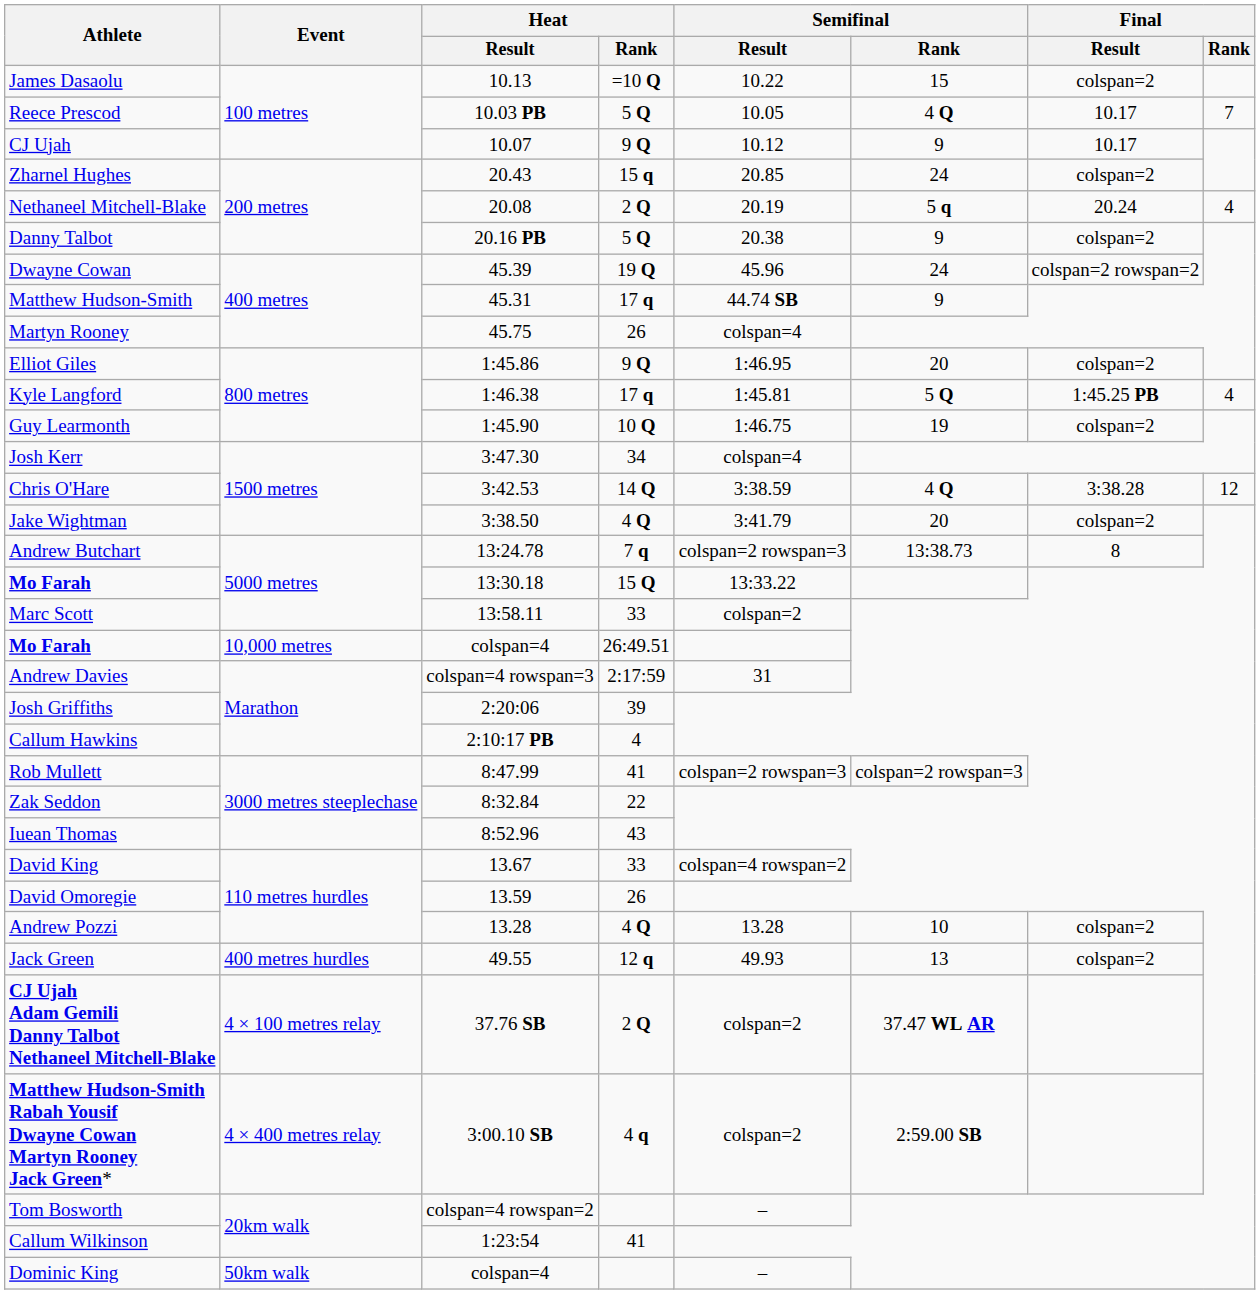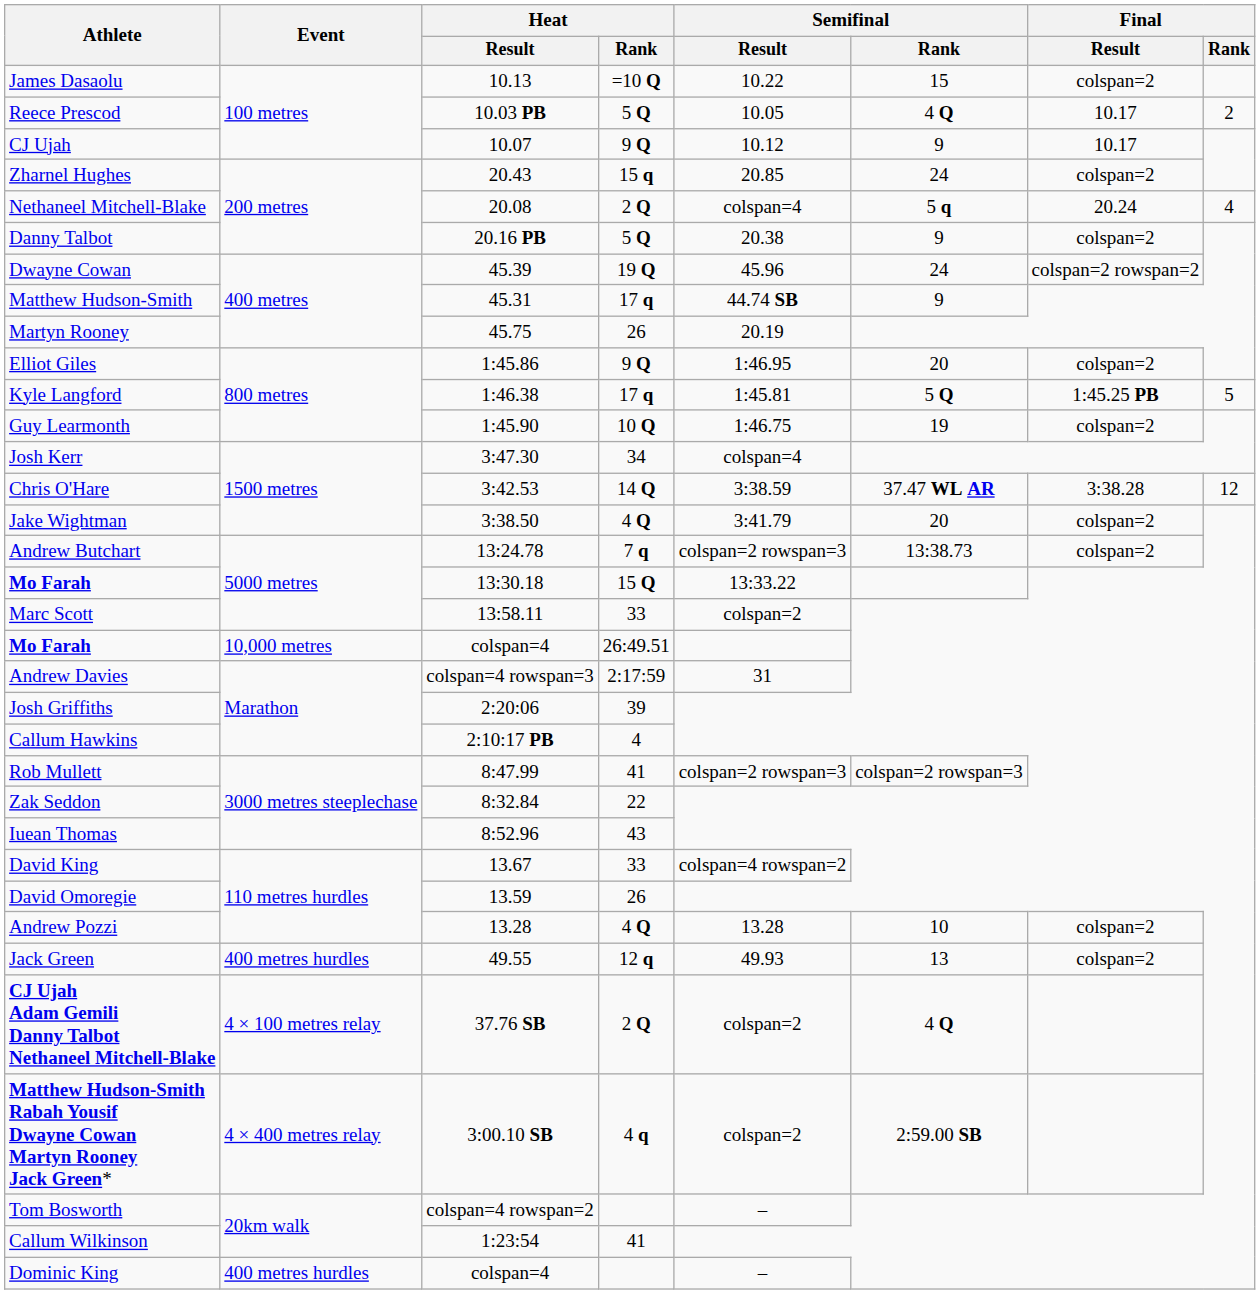(1229, 112) 7 -> (1229, 112) 2
(762, 206) 20.19 -> (762, 206) colspan=4
(762, 332) colspan=4 -> (762, 332) 20.19
(1229, 395) 4 -> (1229, 395) 5
(939, 489) 4 Q -> (939, 489) 37.47 WL AR
(1115, 551) 8 -> (1115, 551) colspan=2
(939, 1024) 37.47 WL AR -> (939, 1024) 4 Q
(267, 1273) 50km walk -> (297, 1273) 400 metres hurdles
